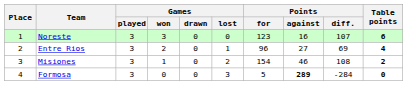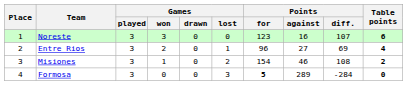(263, 74) normal -> (263, 74) bold
(303, 74) bold -> (303, 74) normal
